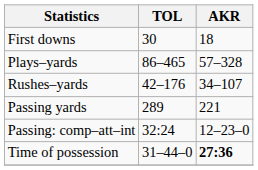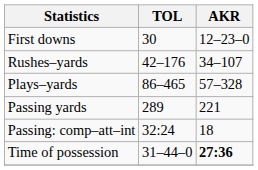(206, 39) 18 -> (224, 39) 12–23–0
rows swapped: (43, 61) <-> (48, 84)
(224, 130) 12–23–0 -> (206, 130) 18
